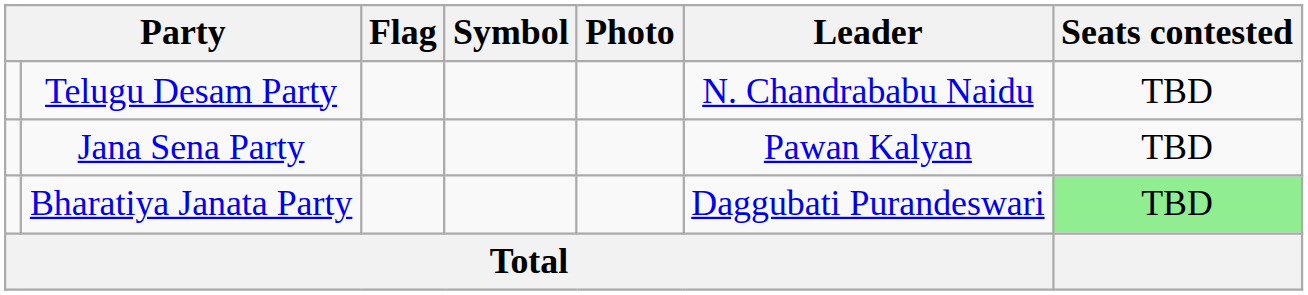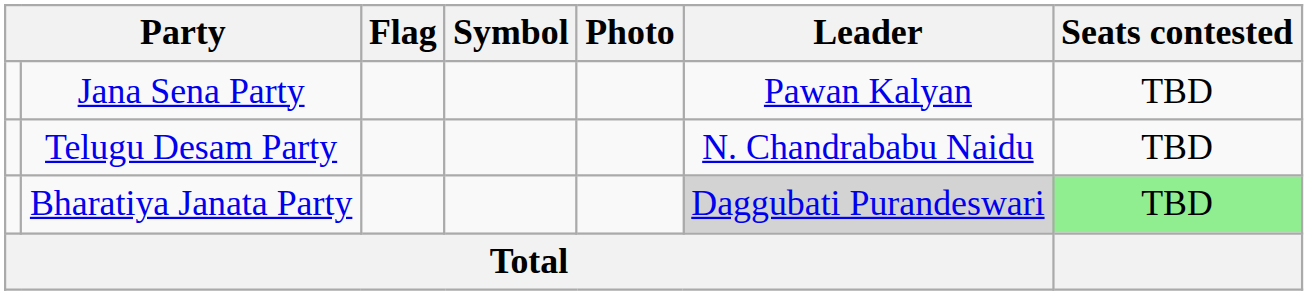rows swapped: (191, 89) <-> (191, 146)
(868, 203) no background -> (868, 203) lightgrey background
